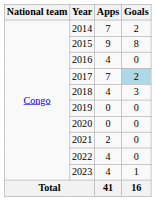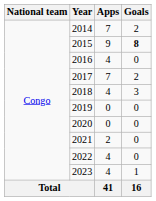(136, 44) normal -> (136, 44) bold
(136, 76) lightblue background -> (136, 76) no background
